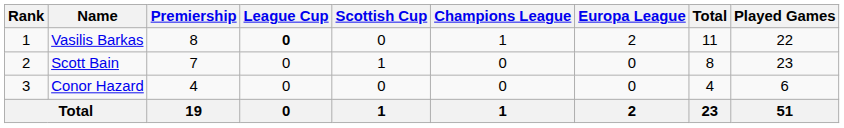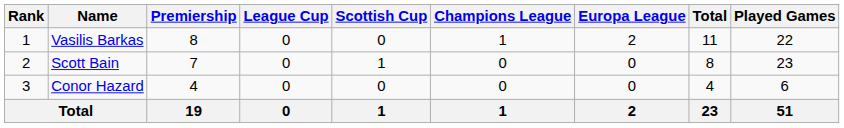(286, 39) bold -> (286, 39) normal
